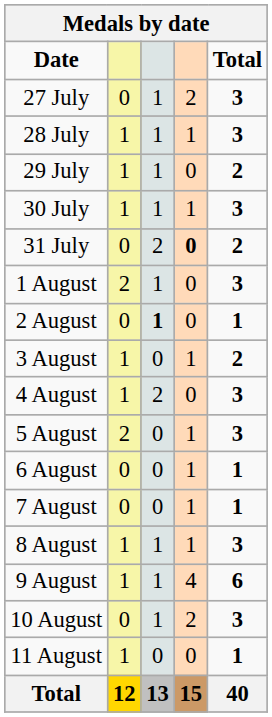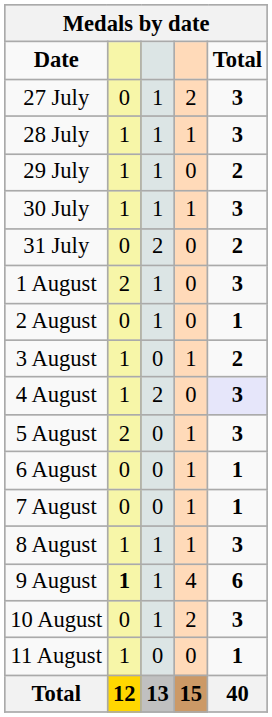(191, 246) bold -> (191, 246) normal
(158, 320) bold -> (158, 320) normal
(237, 395) no background -> (237, 395) lavender background
(124, 581) normal -> (124, 581) bold
